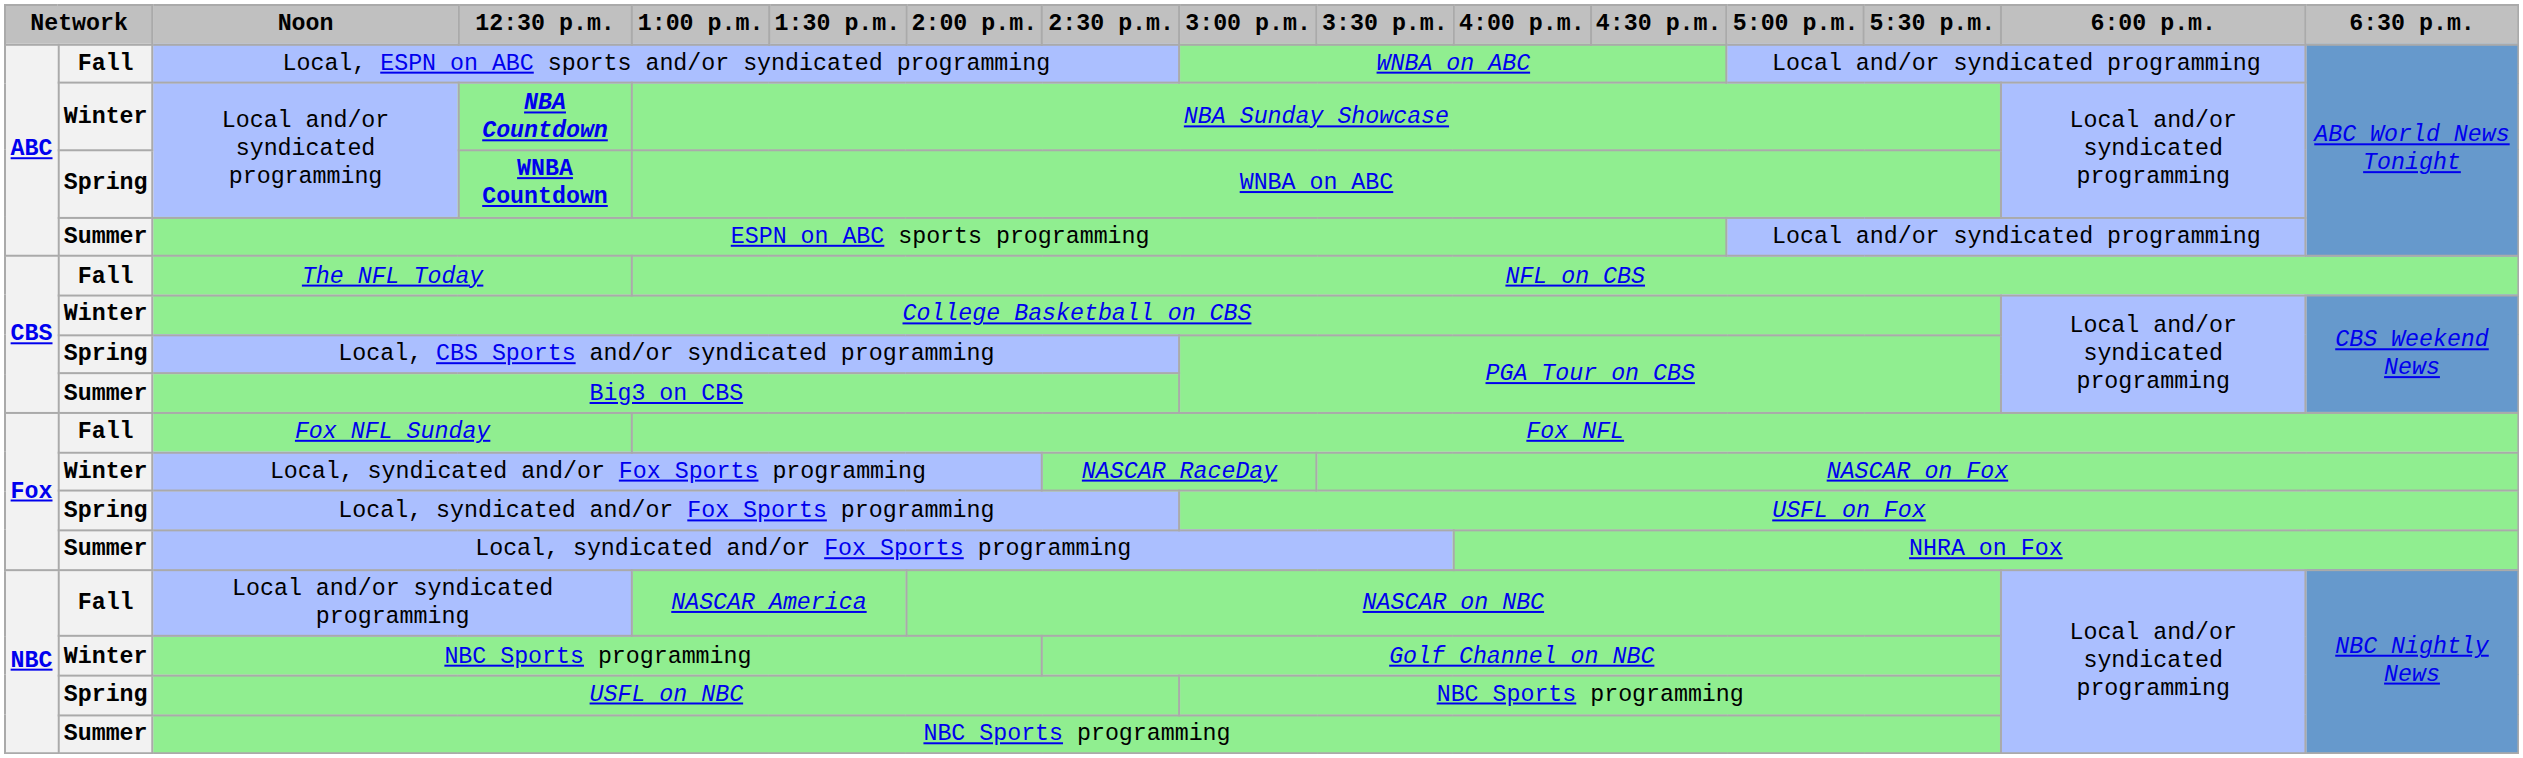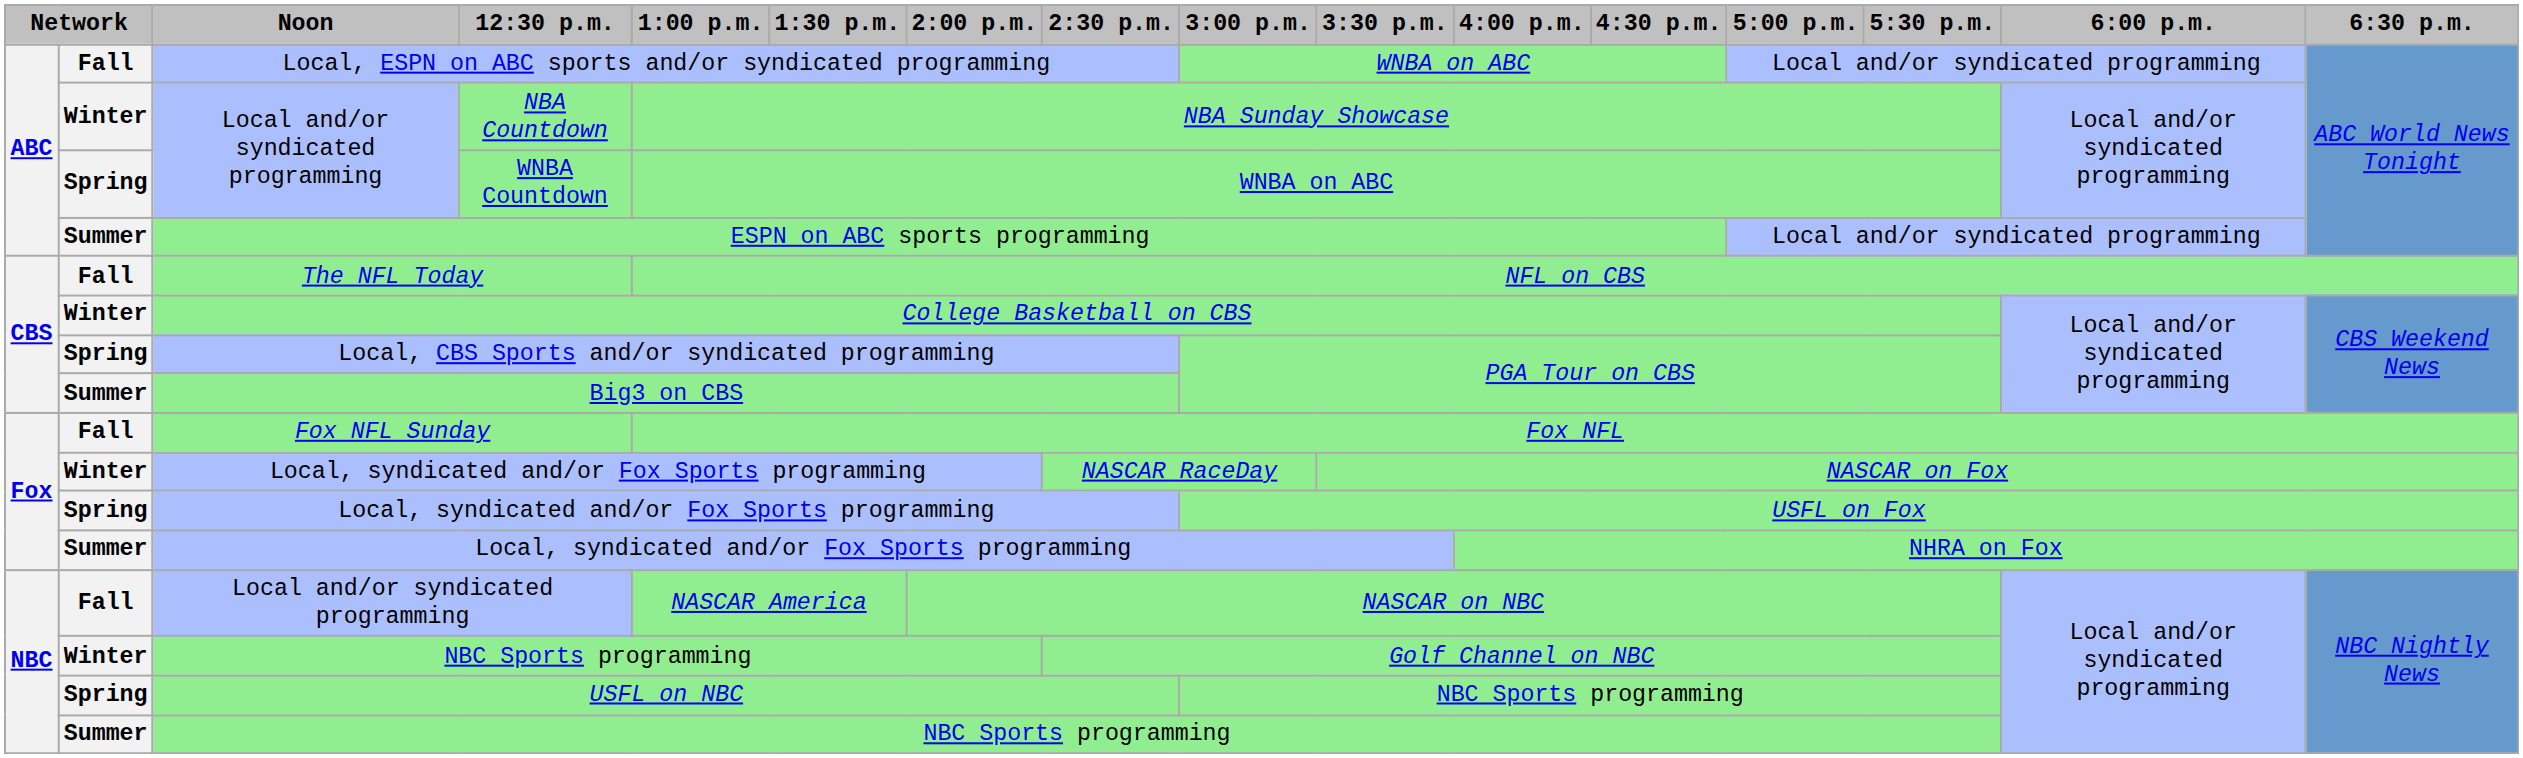(545, 116) bold -> (545, 116) normal
(545, 183) bold -> (545, 183) normal
